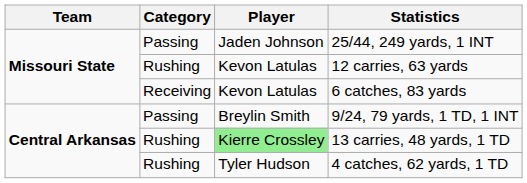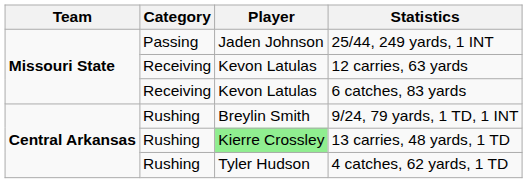(172, 66) Rushing -> (177, 66) Receiving
(171, 115) Passing -> (172, 115) Rushing
